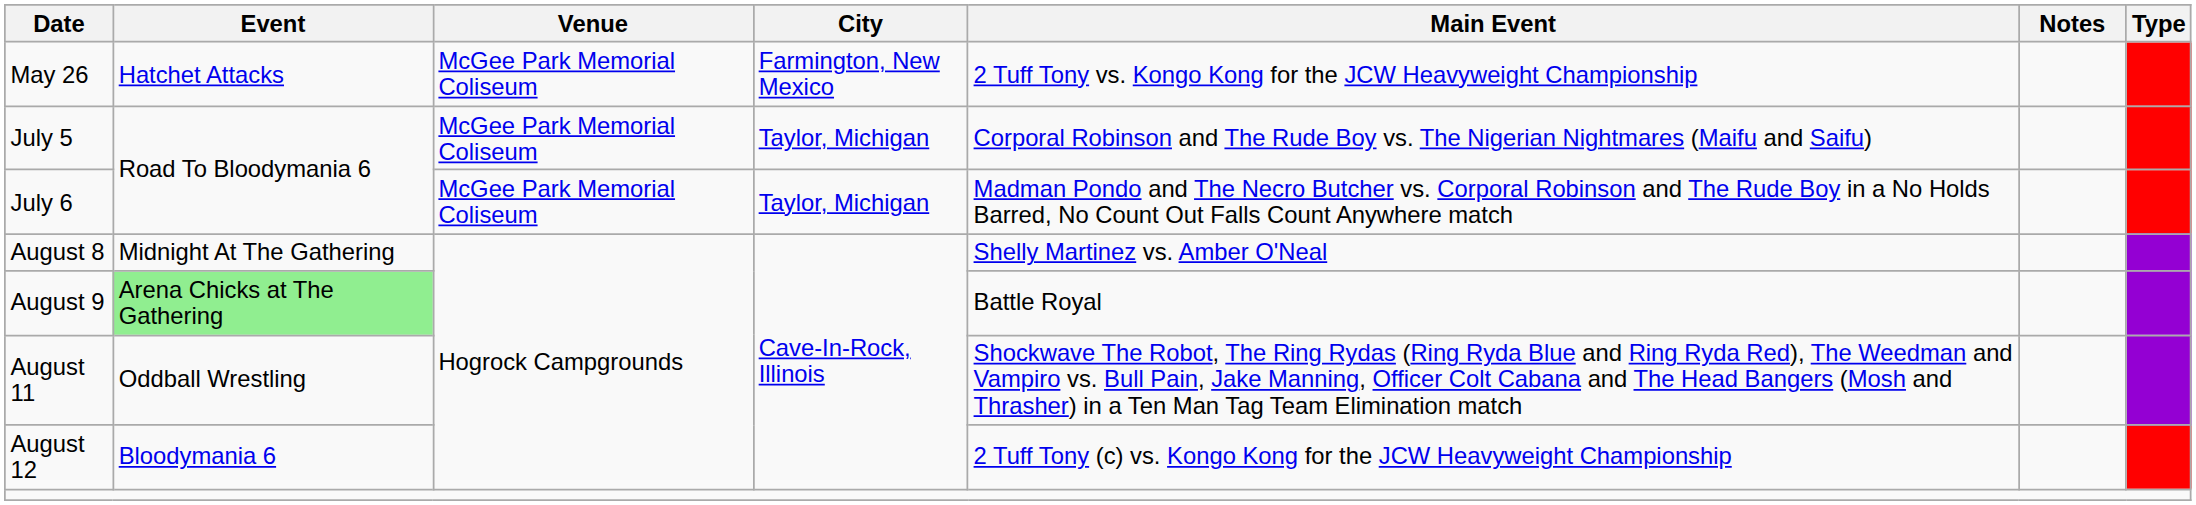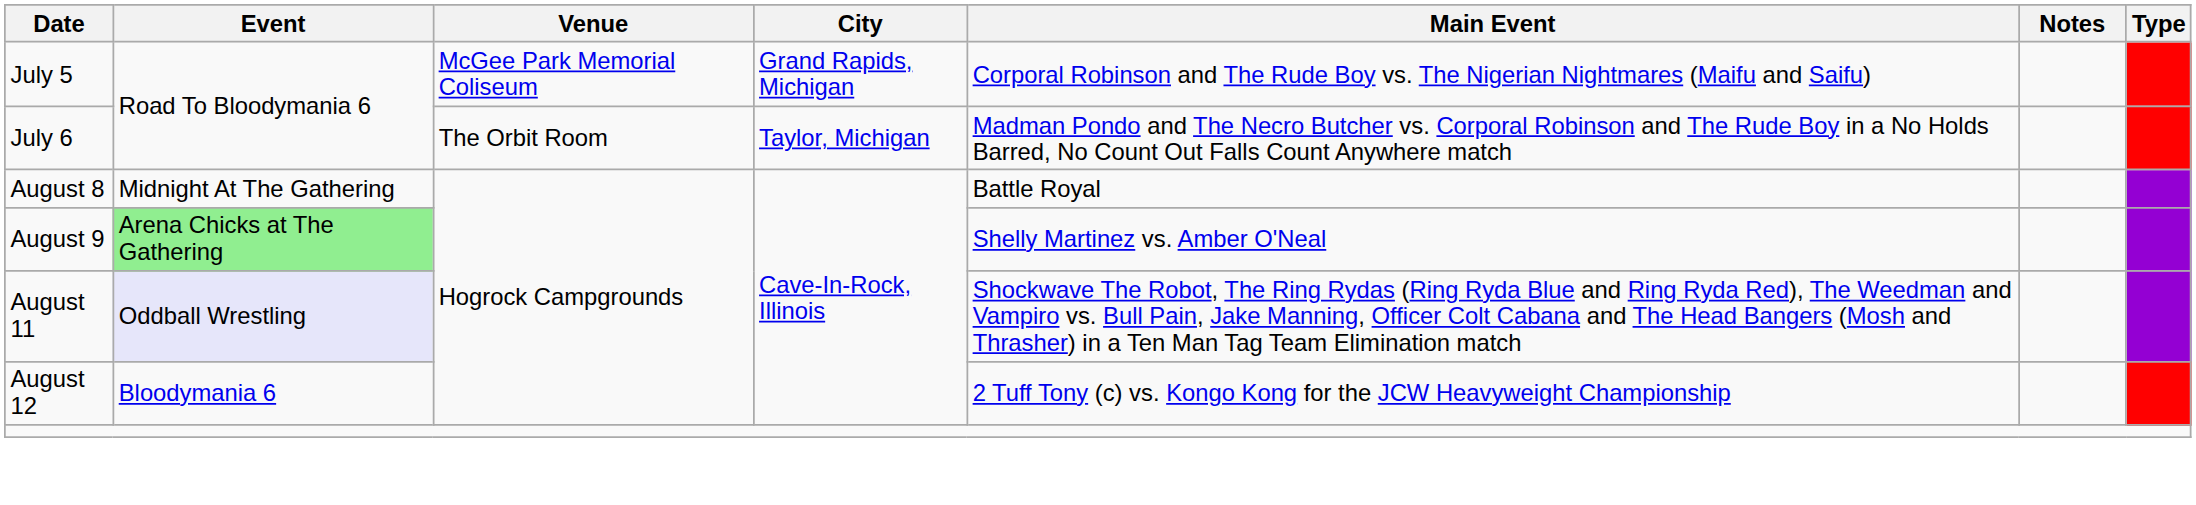- row: (50, 74)
(844, 138) Taylor, Michigan -> (836, 74) Grand Rapids, Michigan
(557, 201) McGee Park Memorial Coliseum -> (523, 138) The Orbit Room
(1150, 252) Shelly Martinez vs. Amber O'Neal -> (1037, 188) Battle Royal
(1038, 303) Battle Royal -> (1149, 239) Shelly Martinez vs. Amber O'Neal
(212, 380) no background -> (212, 316) lavender background
